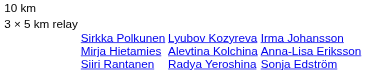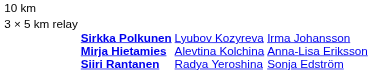(123, 51) normal -> (126, 51) bold
